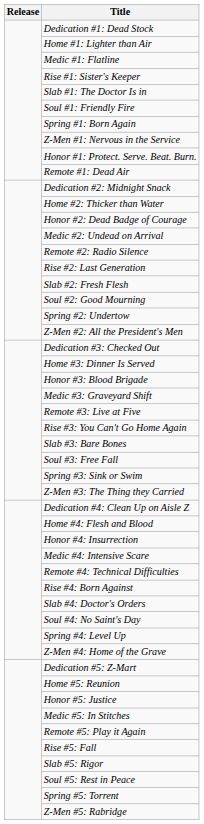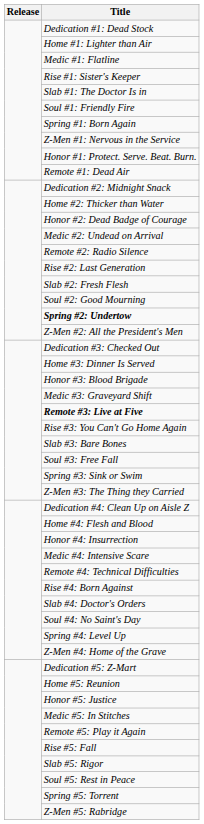(87, 316) normal -> (87, 316) bold
(92, 412) normal -> (93, 412) bold
